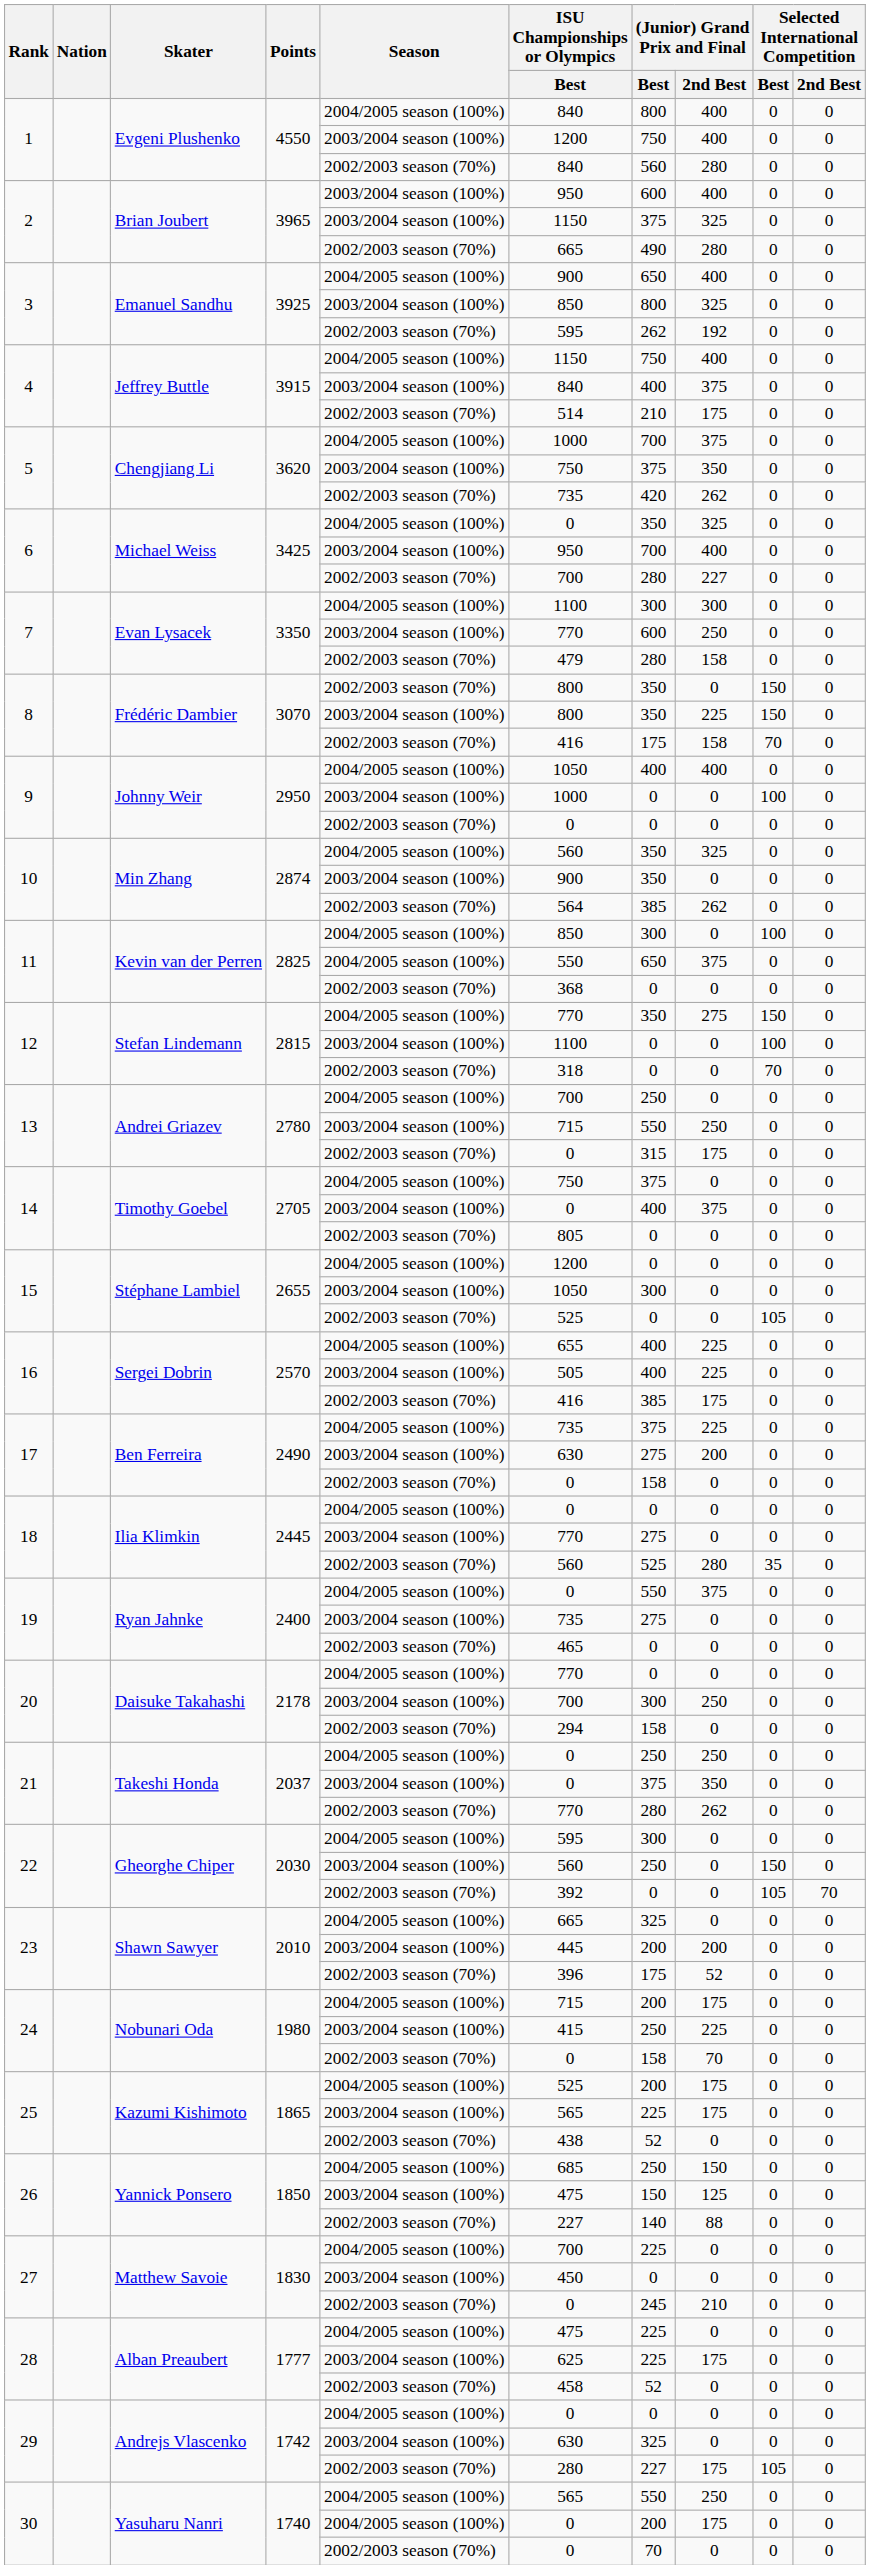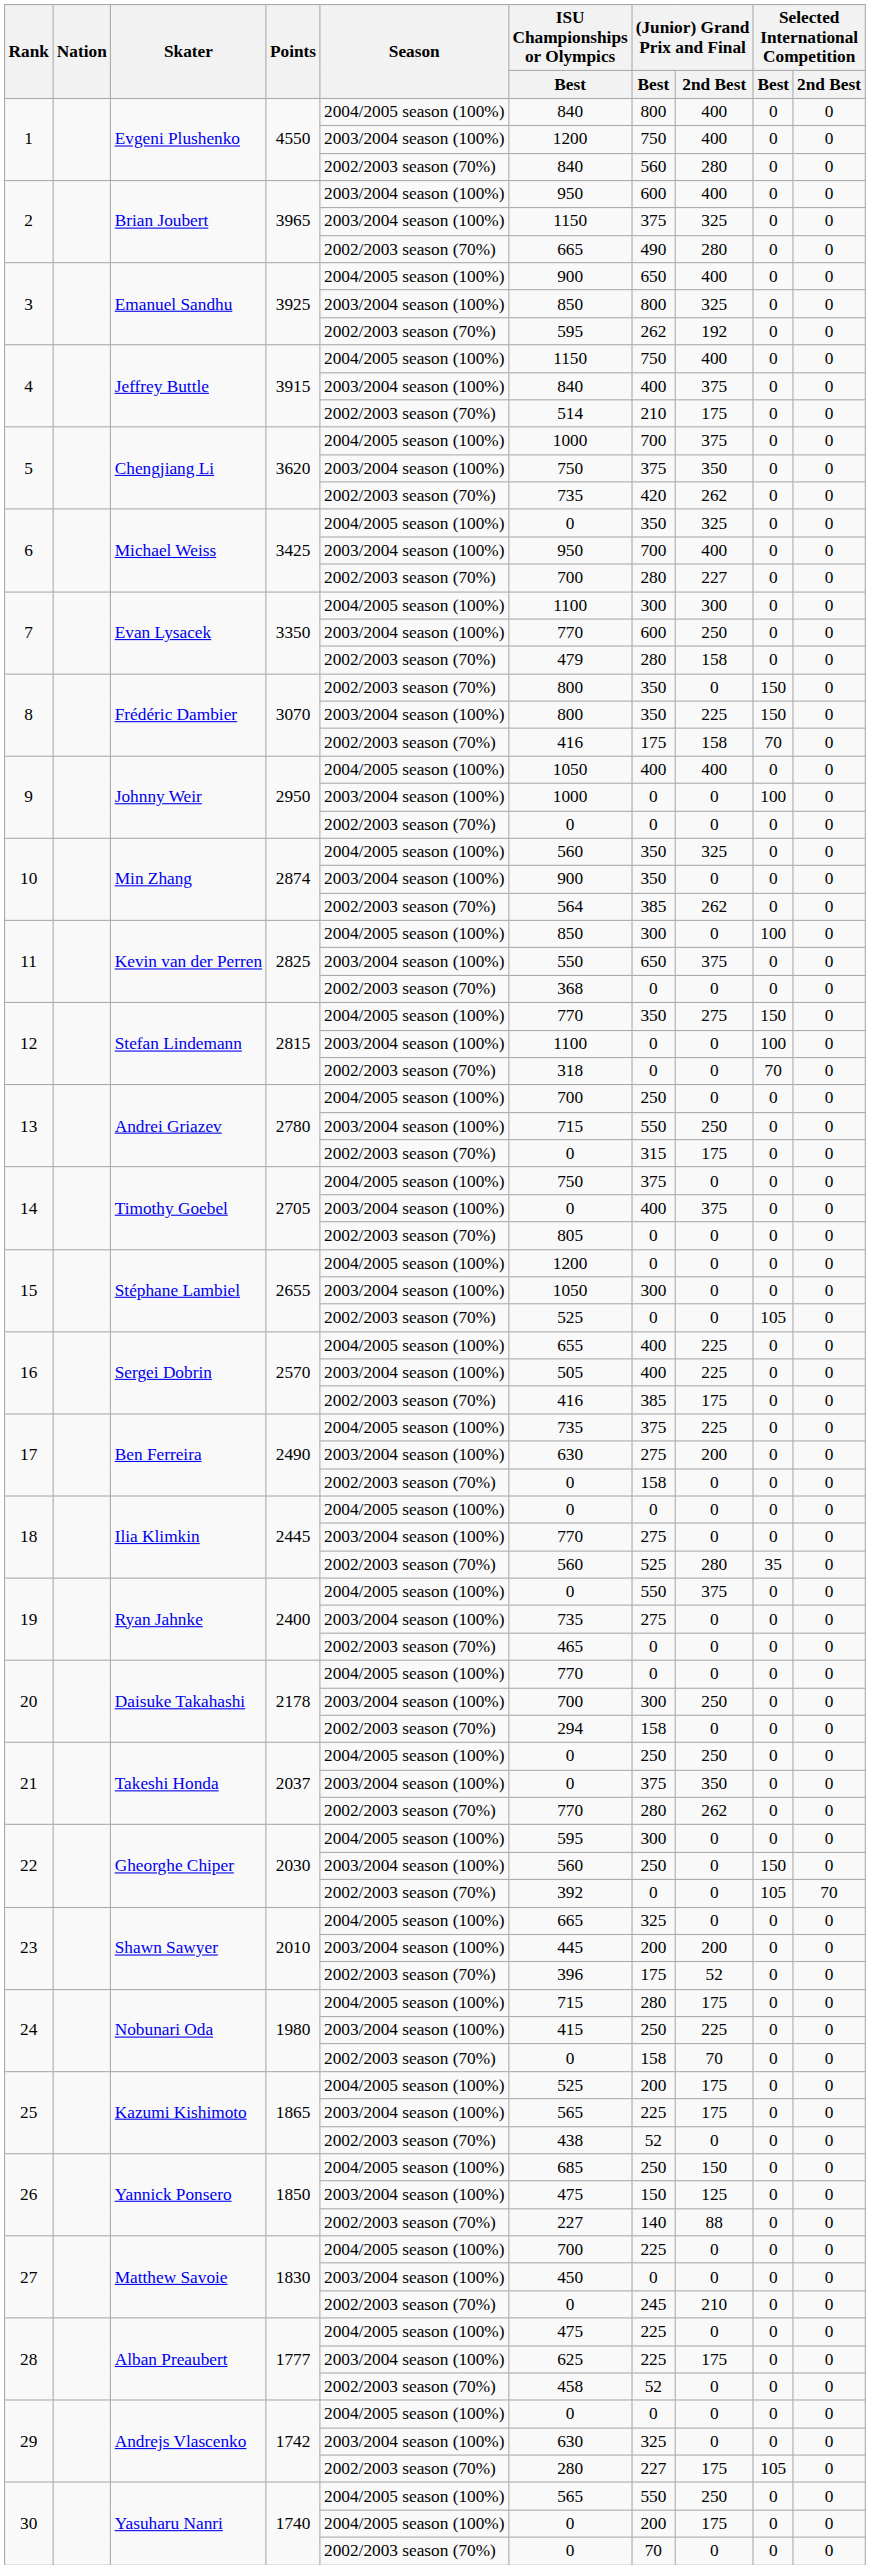(414, 961) 2004/2005 season (100%) -> (414, 961) 2003/2004 season (100%)
(653, 2002) 200 -> (653, 2002) 280
